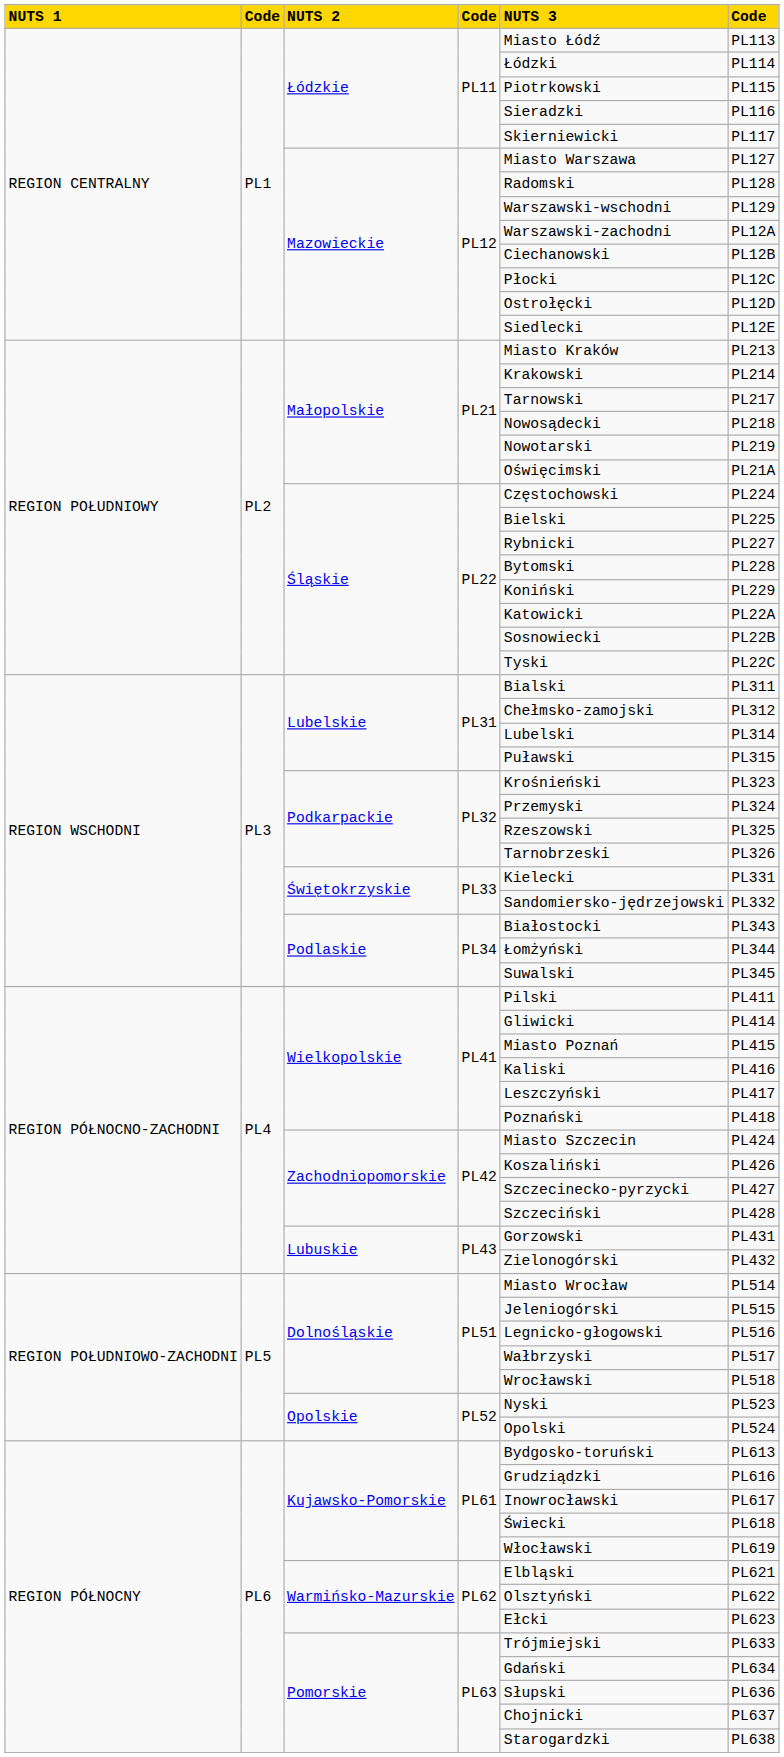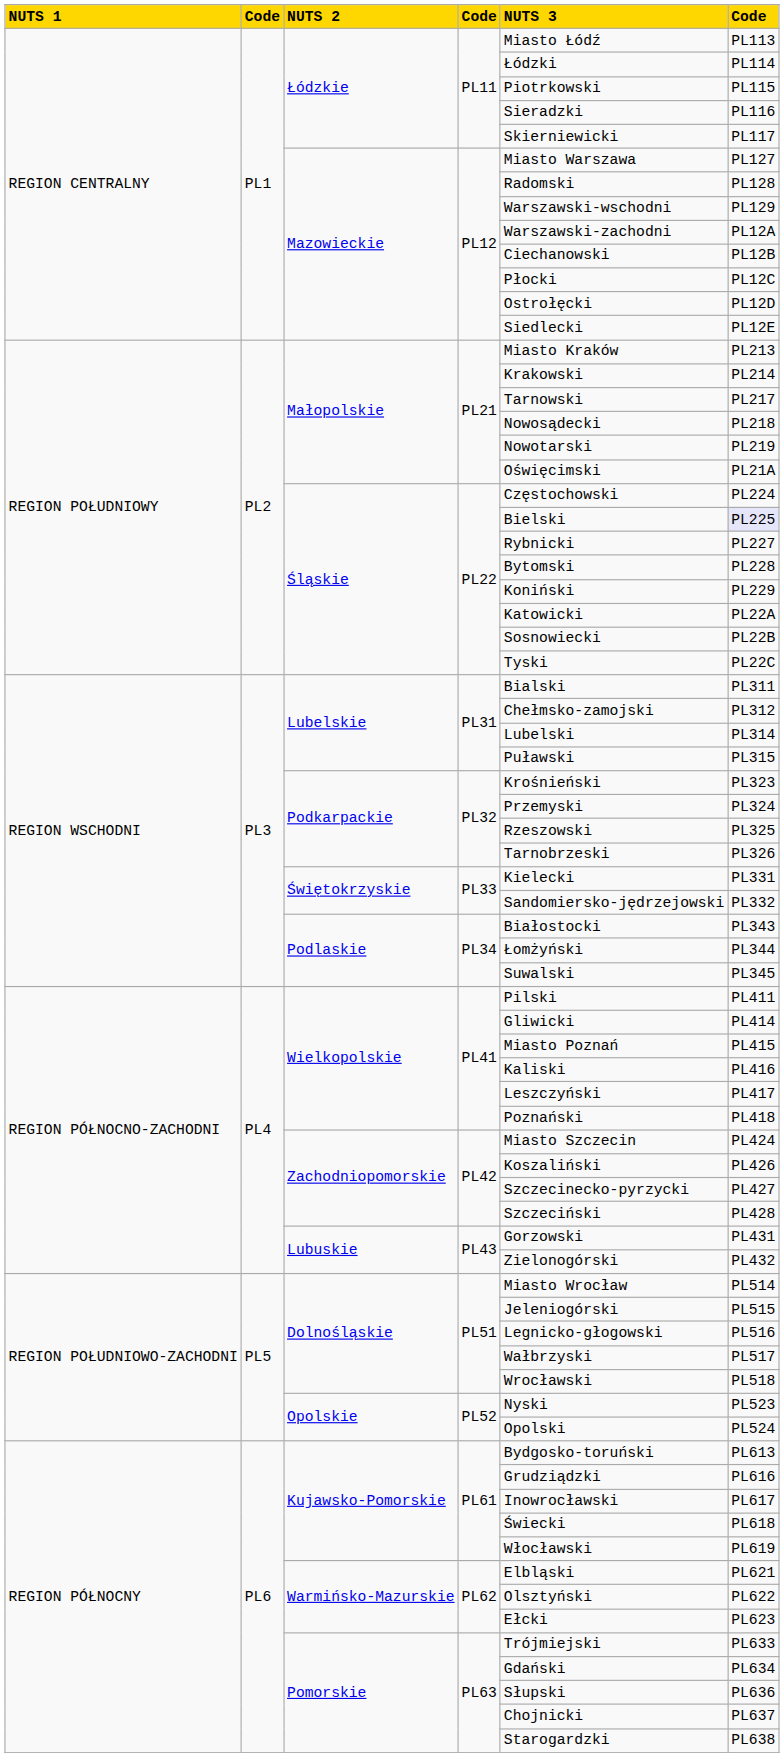(753, 519) no background -> (753, 519) lavender background
